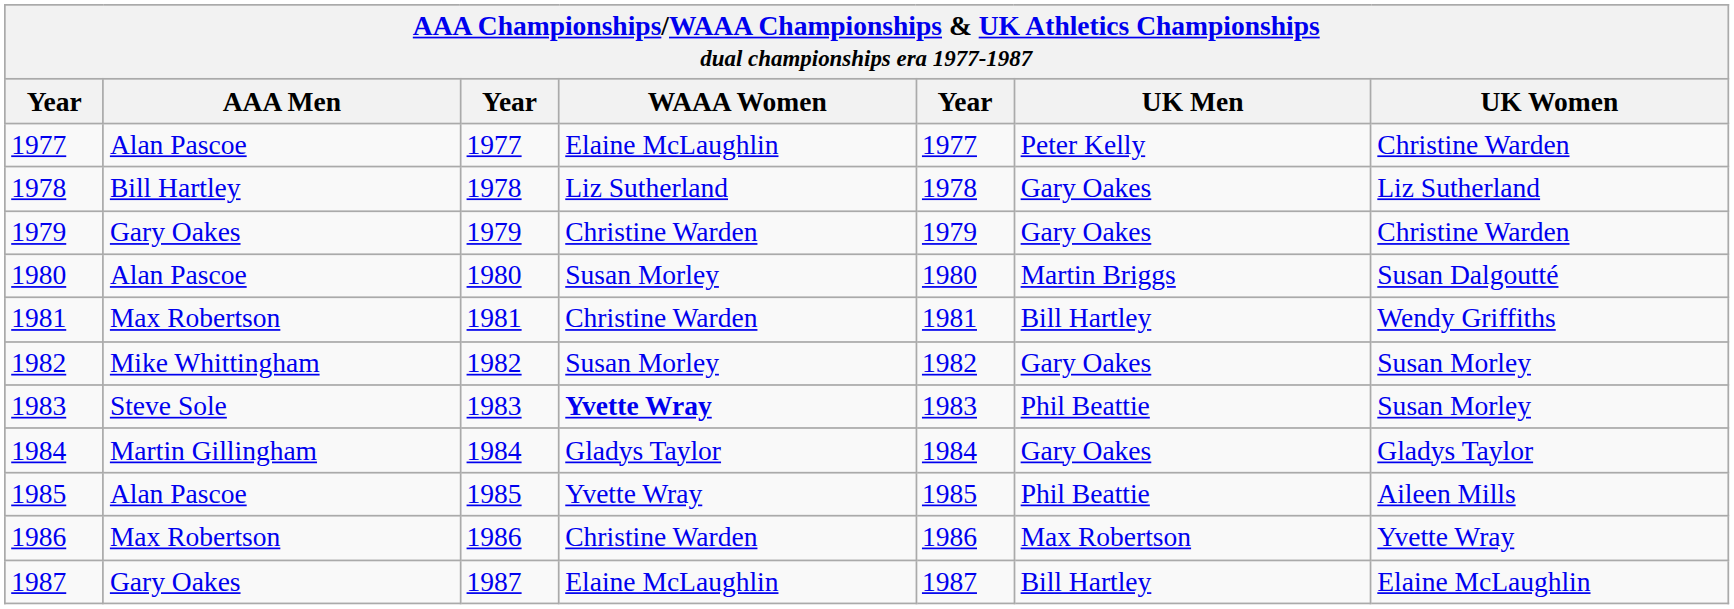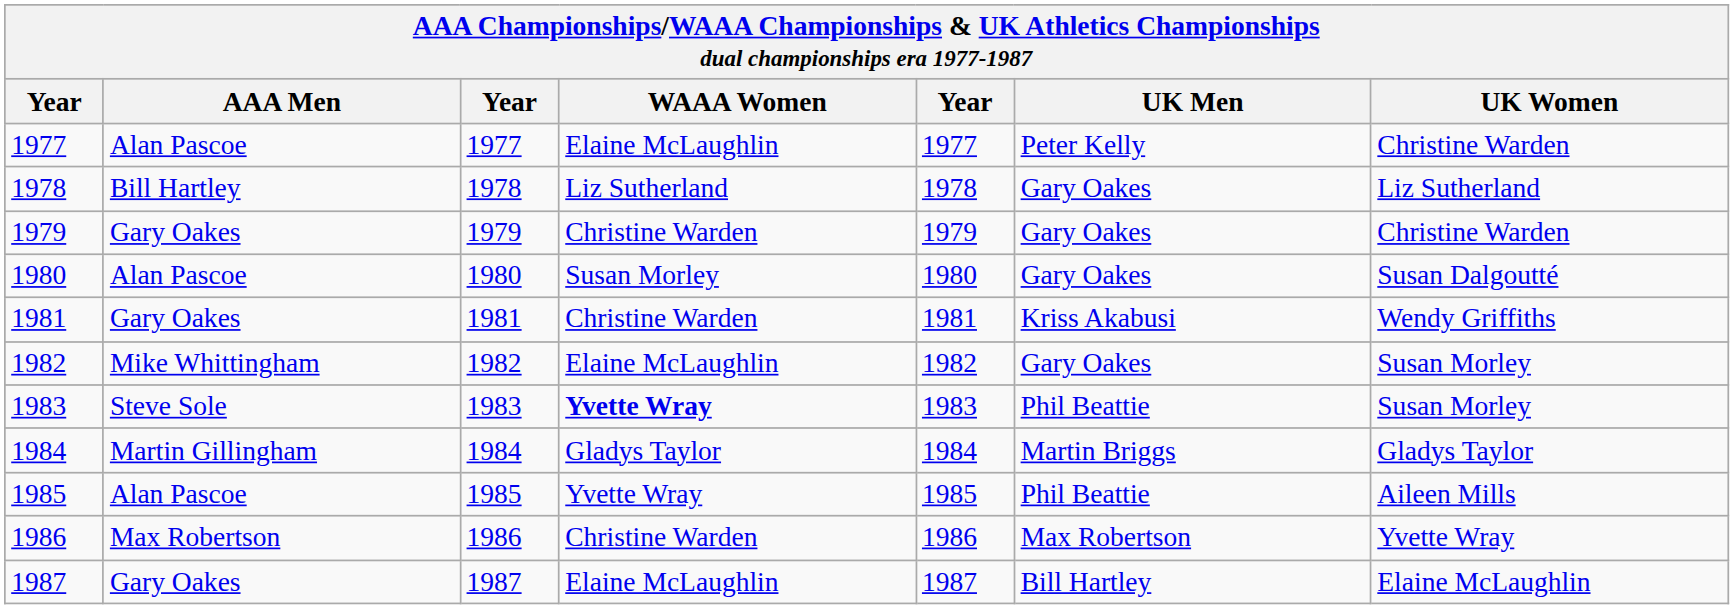(1098, 275) Martin Briggs -> (1086, 275) Gary Oakes
(195, 319) Max Robertson -> (175, 319) Gary Oakes
(1086, 319) Bill Hartley -> (1098, 319) Kriss Akabusi
(642, 362) Susan Morley -> (672, 362) Elaine McLaughlin
(1086, 450) Gary Oakes -> (1098, 450) Martin Briggs
